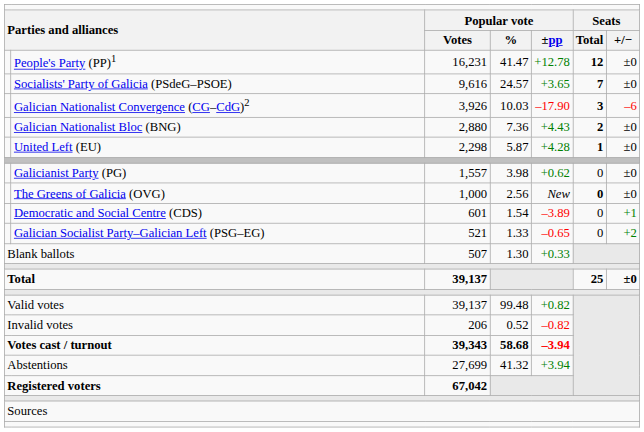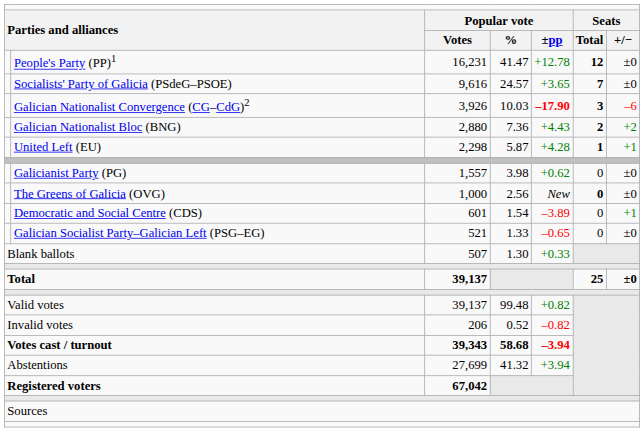(553, 105) normal -> (553, 105) bold
(630, 127) ±0 -> (630, 127) +2
(630, 147) ±0 -> (630, 147) +1
(630, 233) +2 -> (630, 233) ±0
